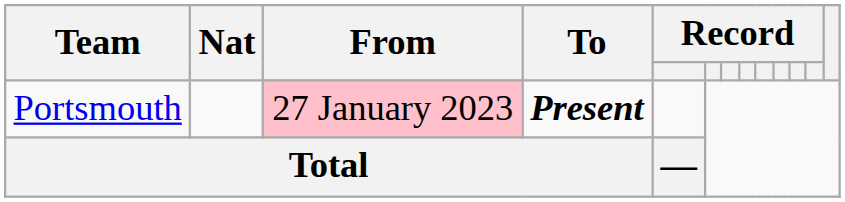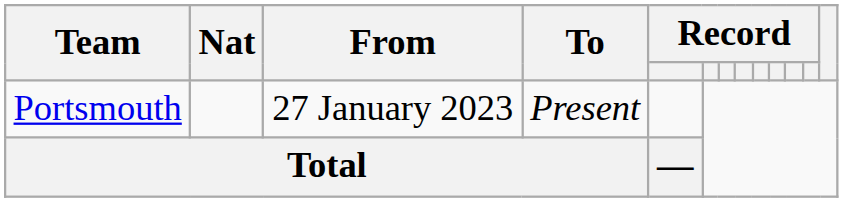(393, 108) pink background -> (393, 108) no background
(587, 108) bold -> (585, 108) normal
